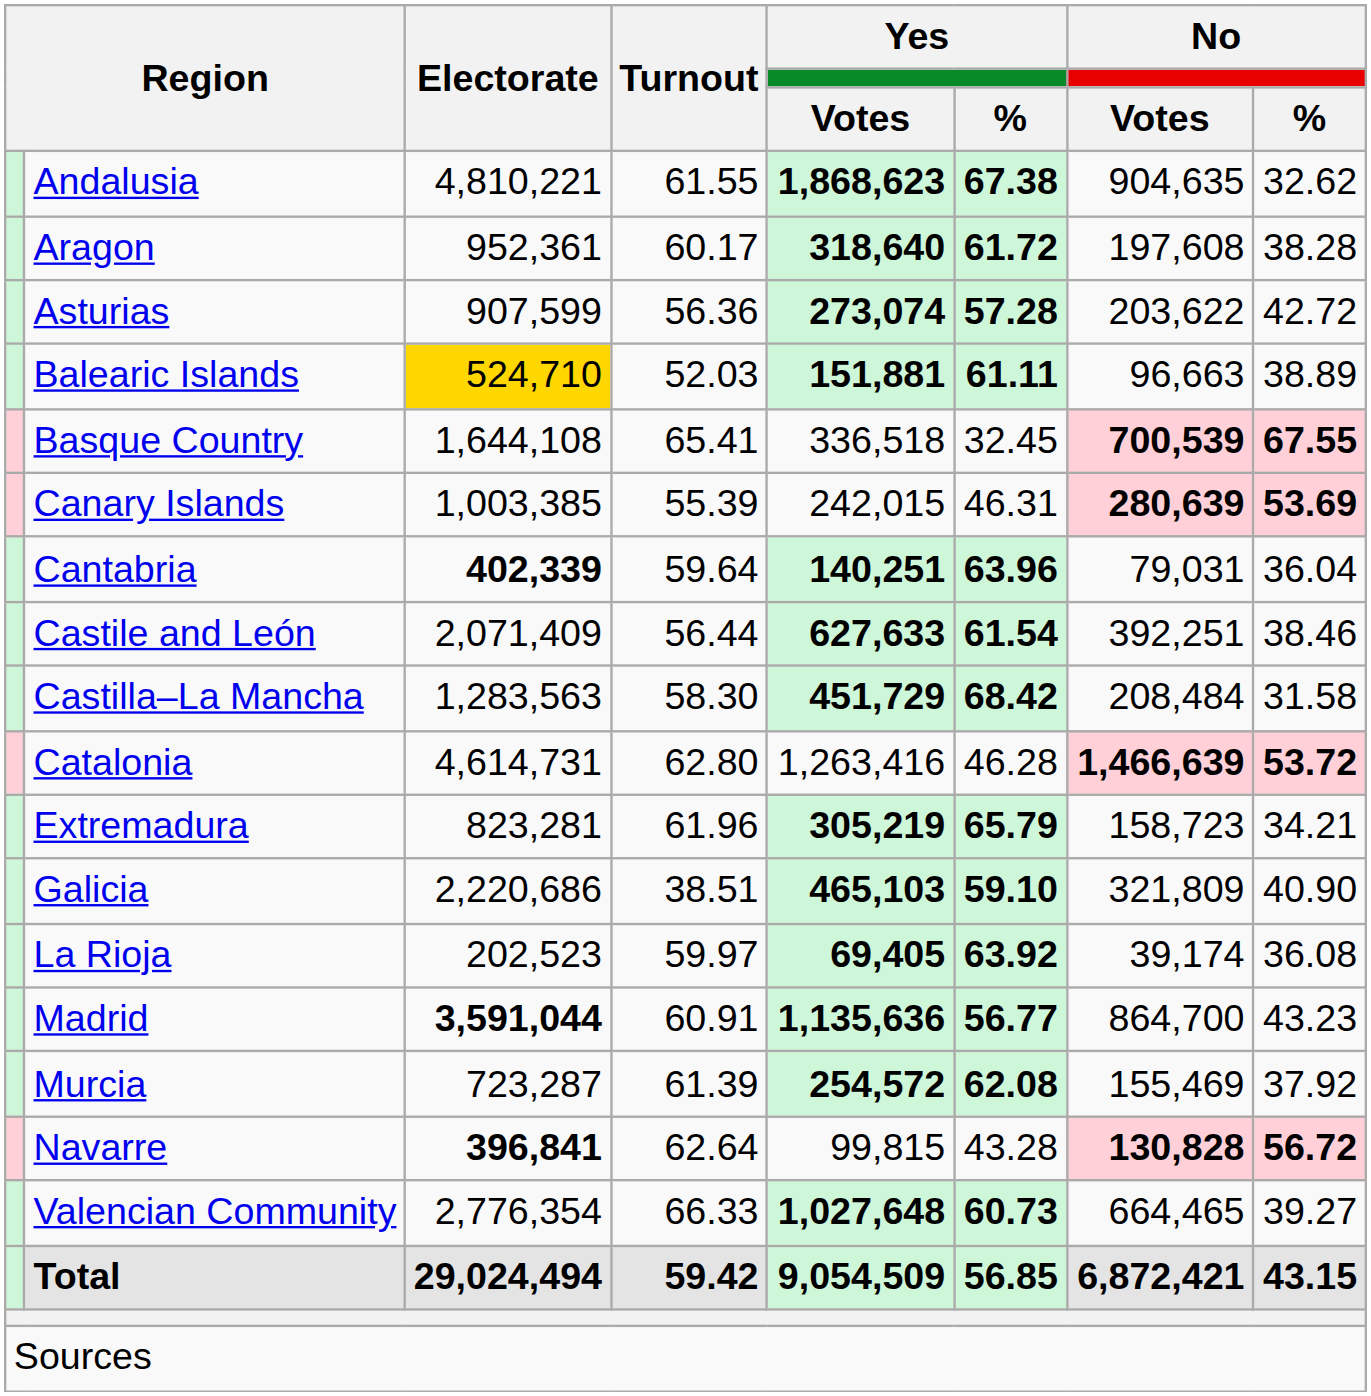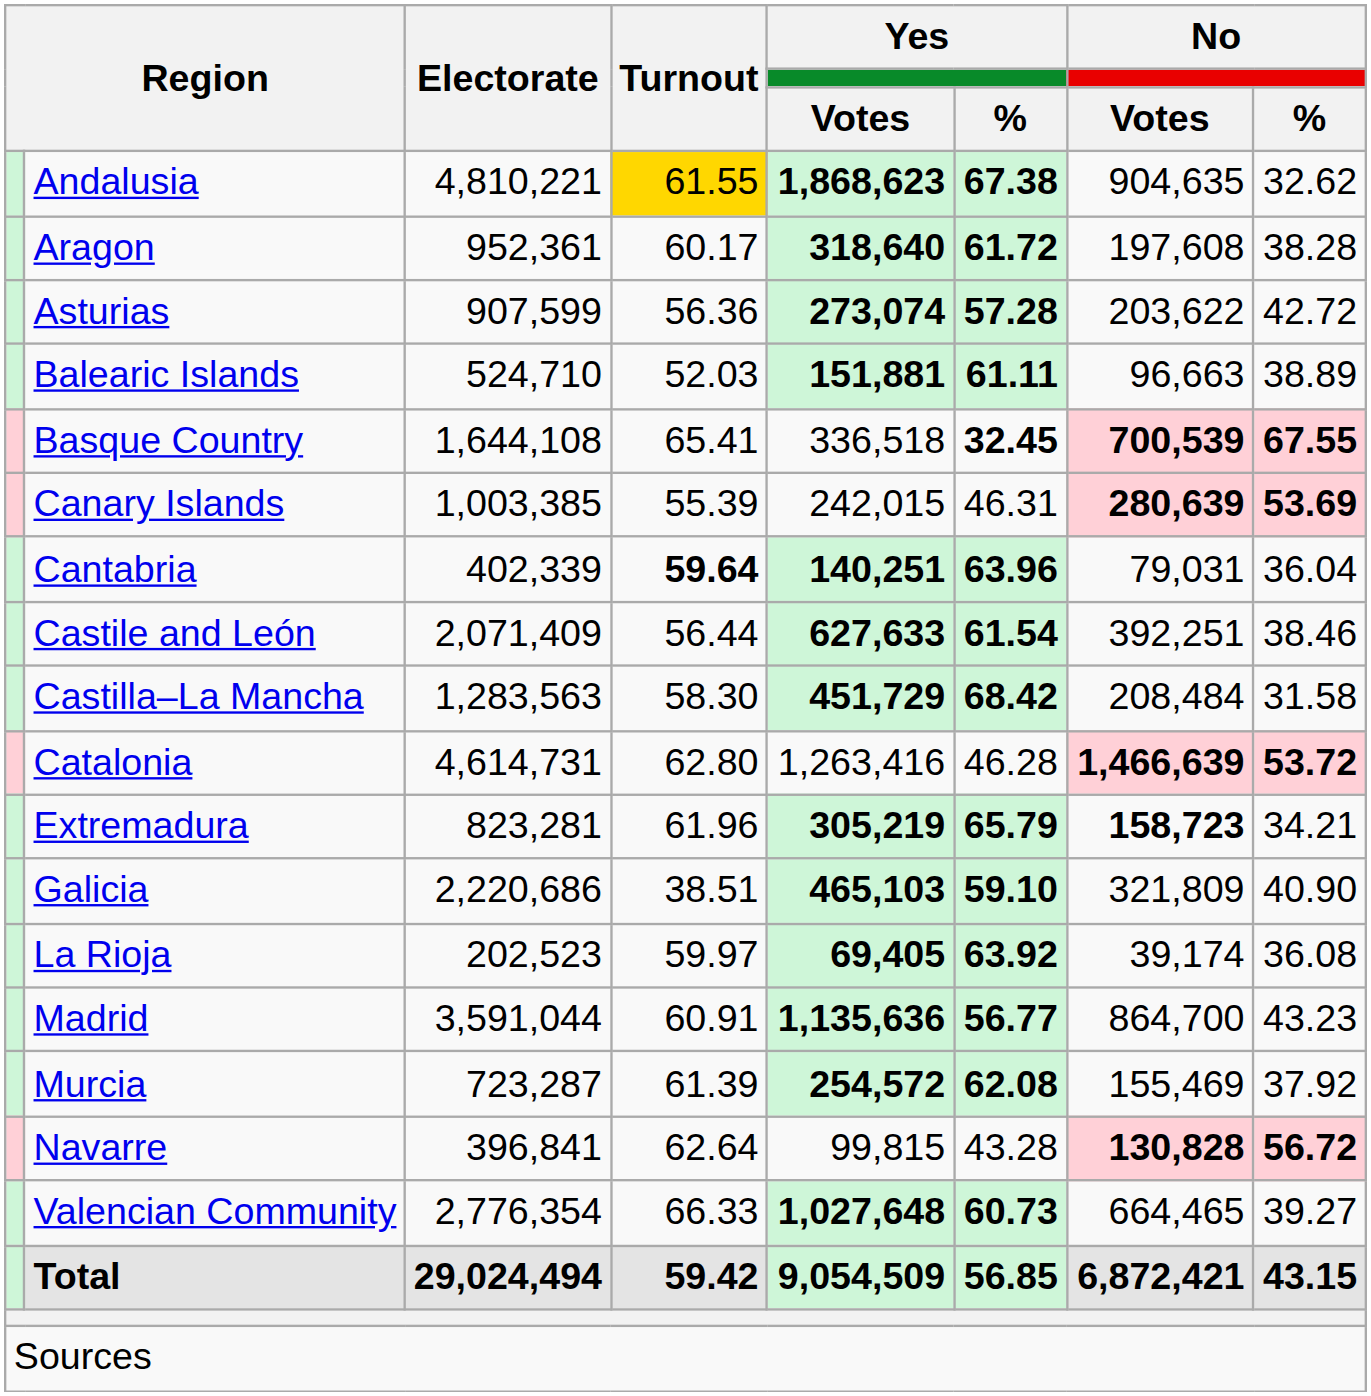(711, 182) no background -> (711, 182) gold background
(534, 375) gold background -> (534, 375) no background
(1011, 439) normal -> (1011, 439) bold
(534, 568) bold -> (534, 568) normal
(711, 568) normal -> (711, 568) bold
(1177, 825) normal -> (1177, 825) bold
(518, 1018) bold -> (518, 1018) normal
(534, 1147) bold -> (534, 1147) normal
